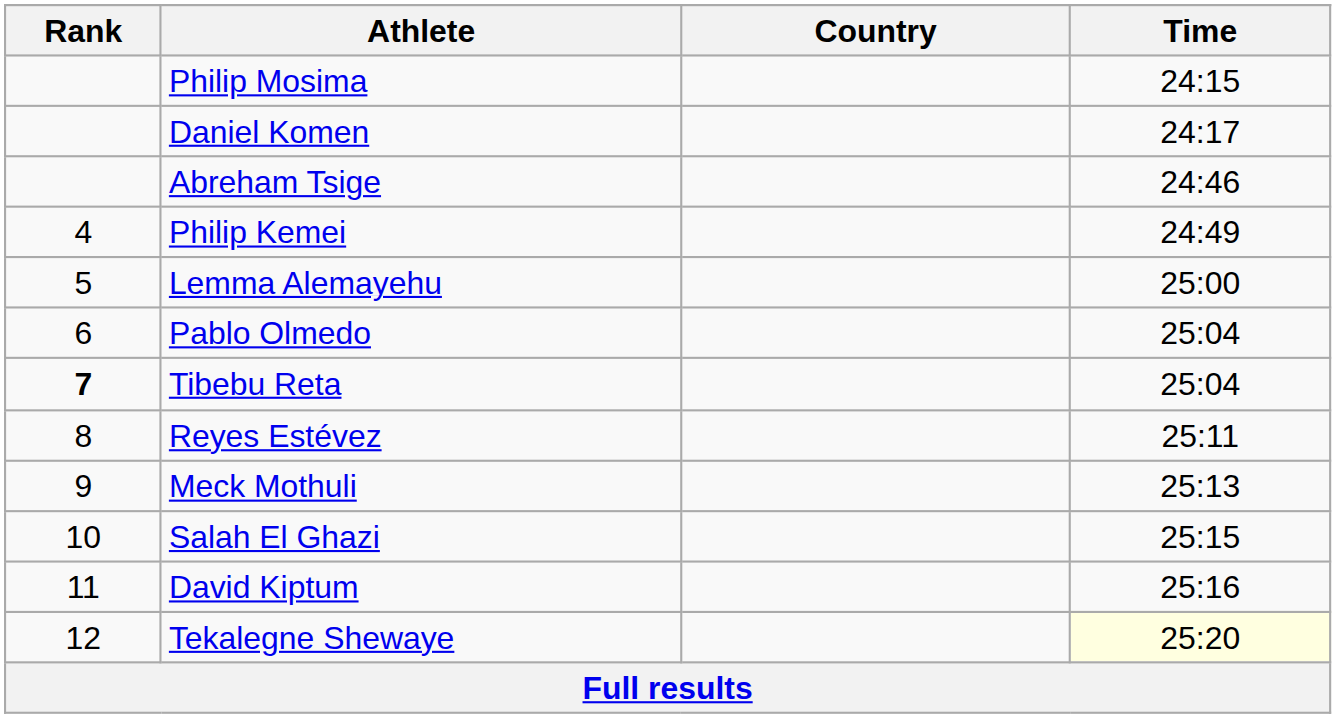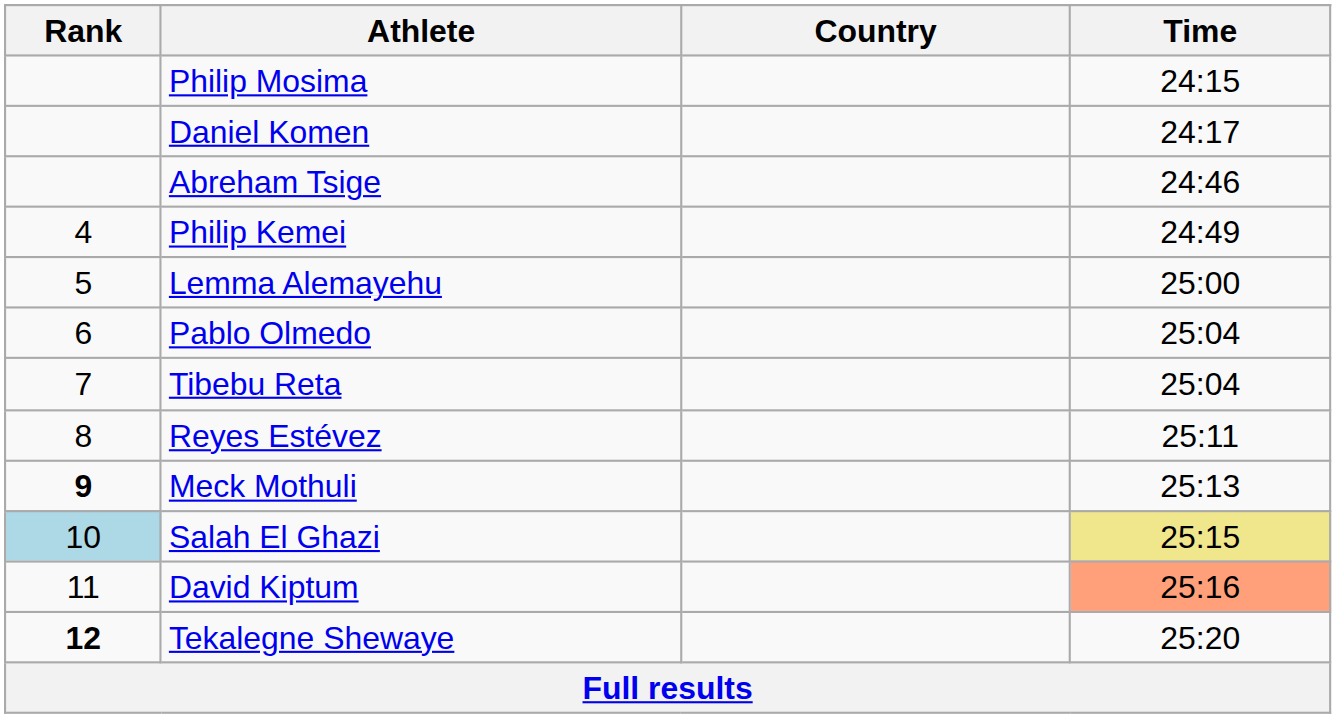(83, 384) bold -> (83, 384) normal
(83, 485) normal -> (83, 485) bold
(83, 536) no background -> (83, 536) lightblue background
(1200, 536) no background -> (1200, 536) khaki background
(1200, 586) no background -> (1200, 586) lightsalmon background
(83, 637) normal -> (83, 637) bold
(1200, 637) lightyellow background -> (1200, 637) no background
